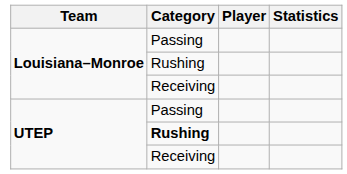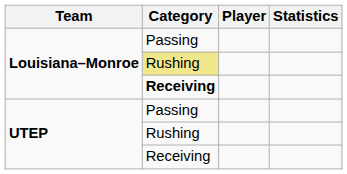(178, 63) no background -> (173, 63) khaki background
(183, 86) normal -> (181, 86) bold
(180, 133) bold -> (173, 133) normal
